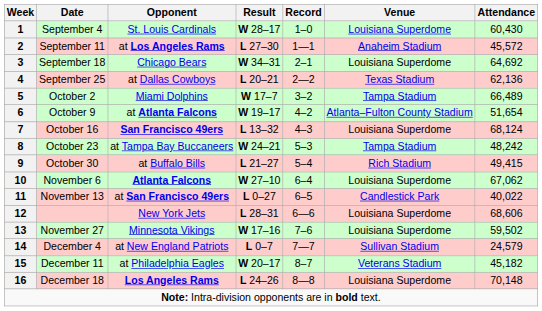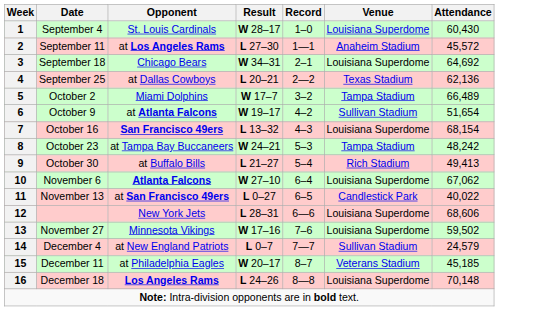(400, 113) Atlanta–Fulton County Stadium -> (378, 113) Sullivan Stadium
(506, 130) 68,124 -> (463, 130) 68,154
(506, 163) 49,415 -> (463, 163) 49,413
(506, 264) 45,182 -> (463, 264) 45,185
